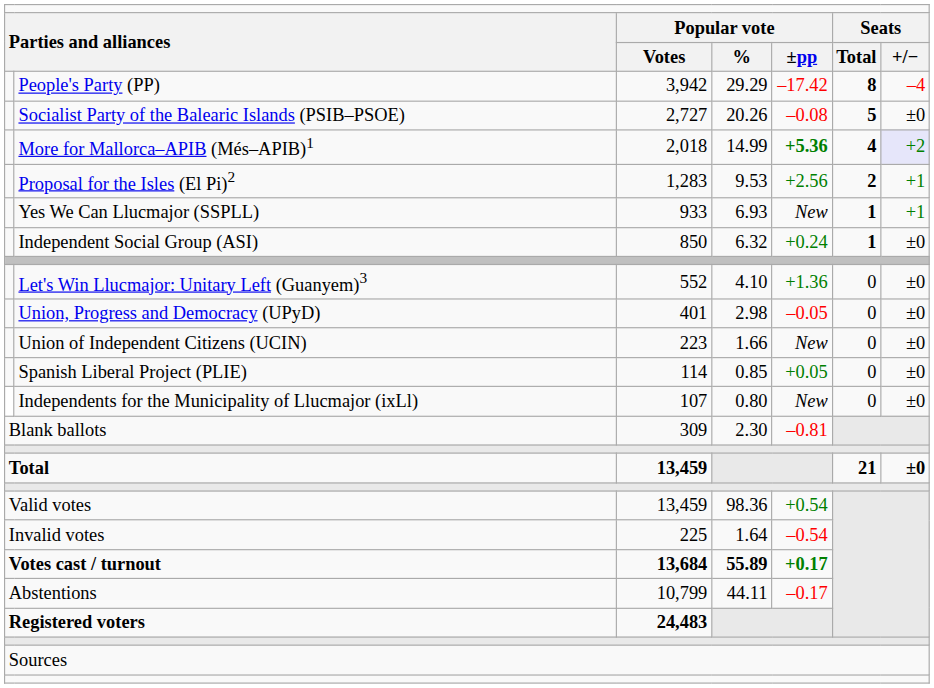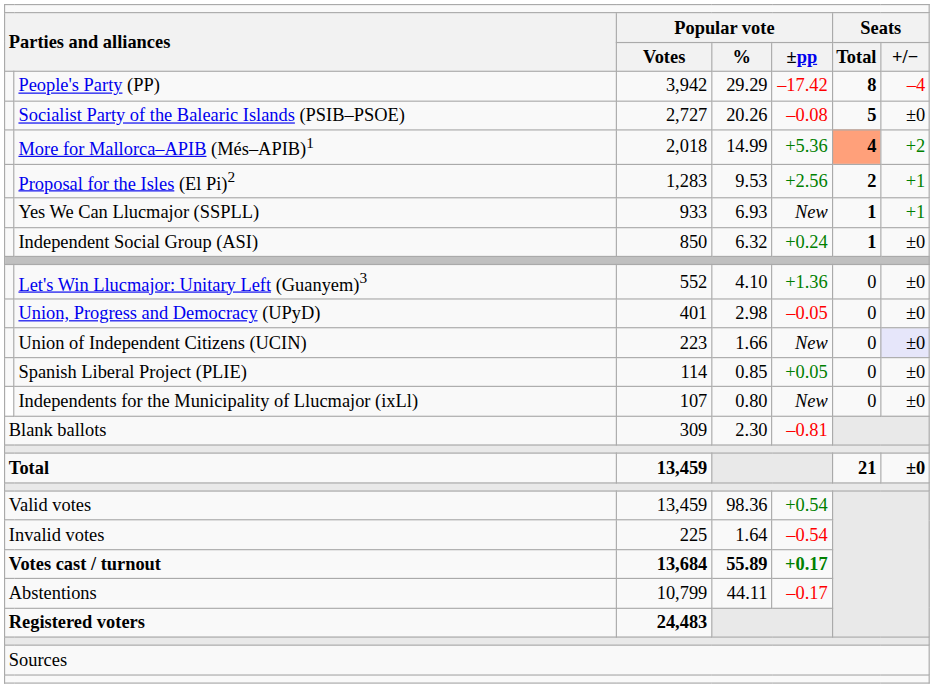(806, 146) bold -> (806, 146) normal
(872, 146) no background -> (872, 146) lightsalmon background
(915, 146) lavender background -> (915, 146) no background
(916, 342) no background -> (916, 342) lavender background
